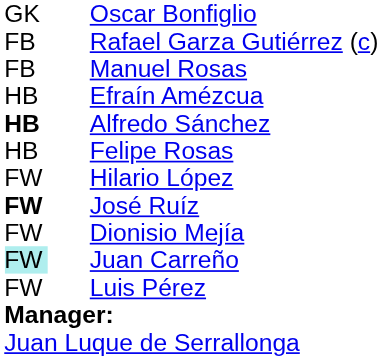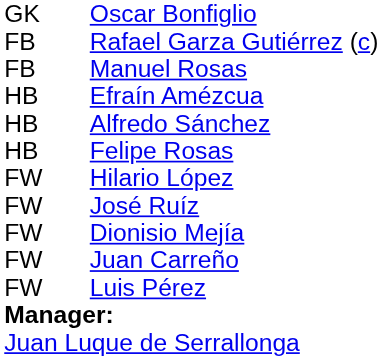(22, 123) bold -> (21, 123) normal
(23, 205) bold -> (23, 205) normal
(23, 260) paleturquoise background -> (23, 260) no background
